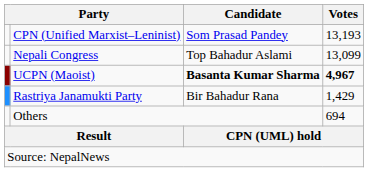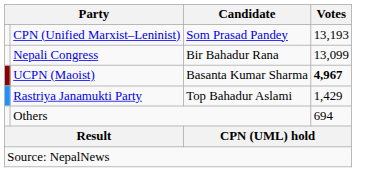(239, 55) Top Bahadur Aslami -> (232, 55) Bir Bahadur Rana
(253, 75) bold -> (247, 75) normal
(232, 95) Bir Bahadur Rana -> (239, 95) Top Bahadur Aslami
